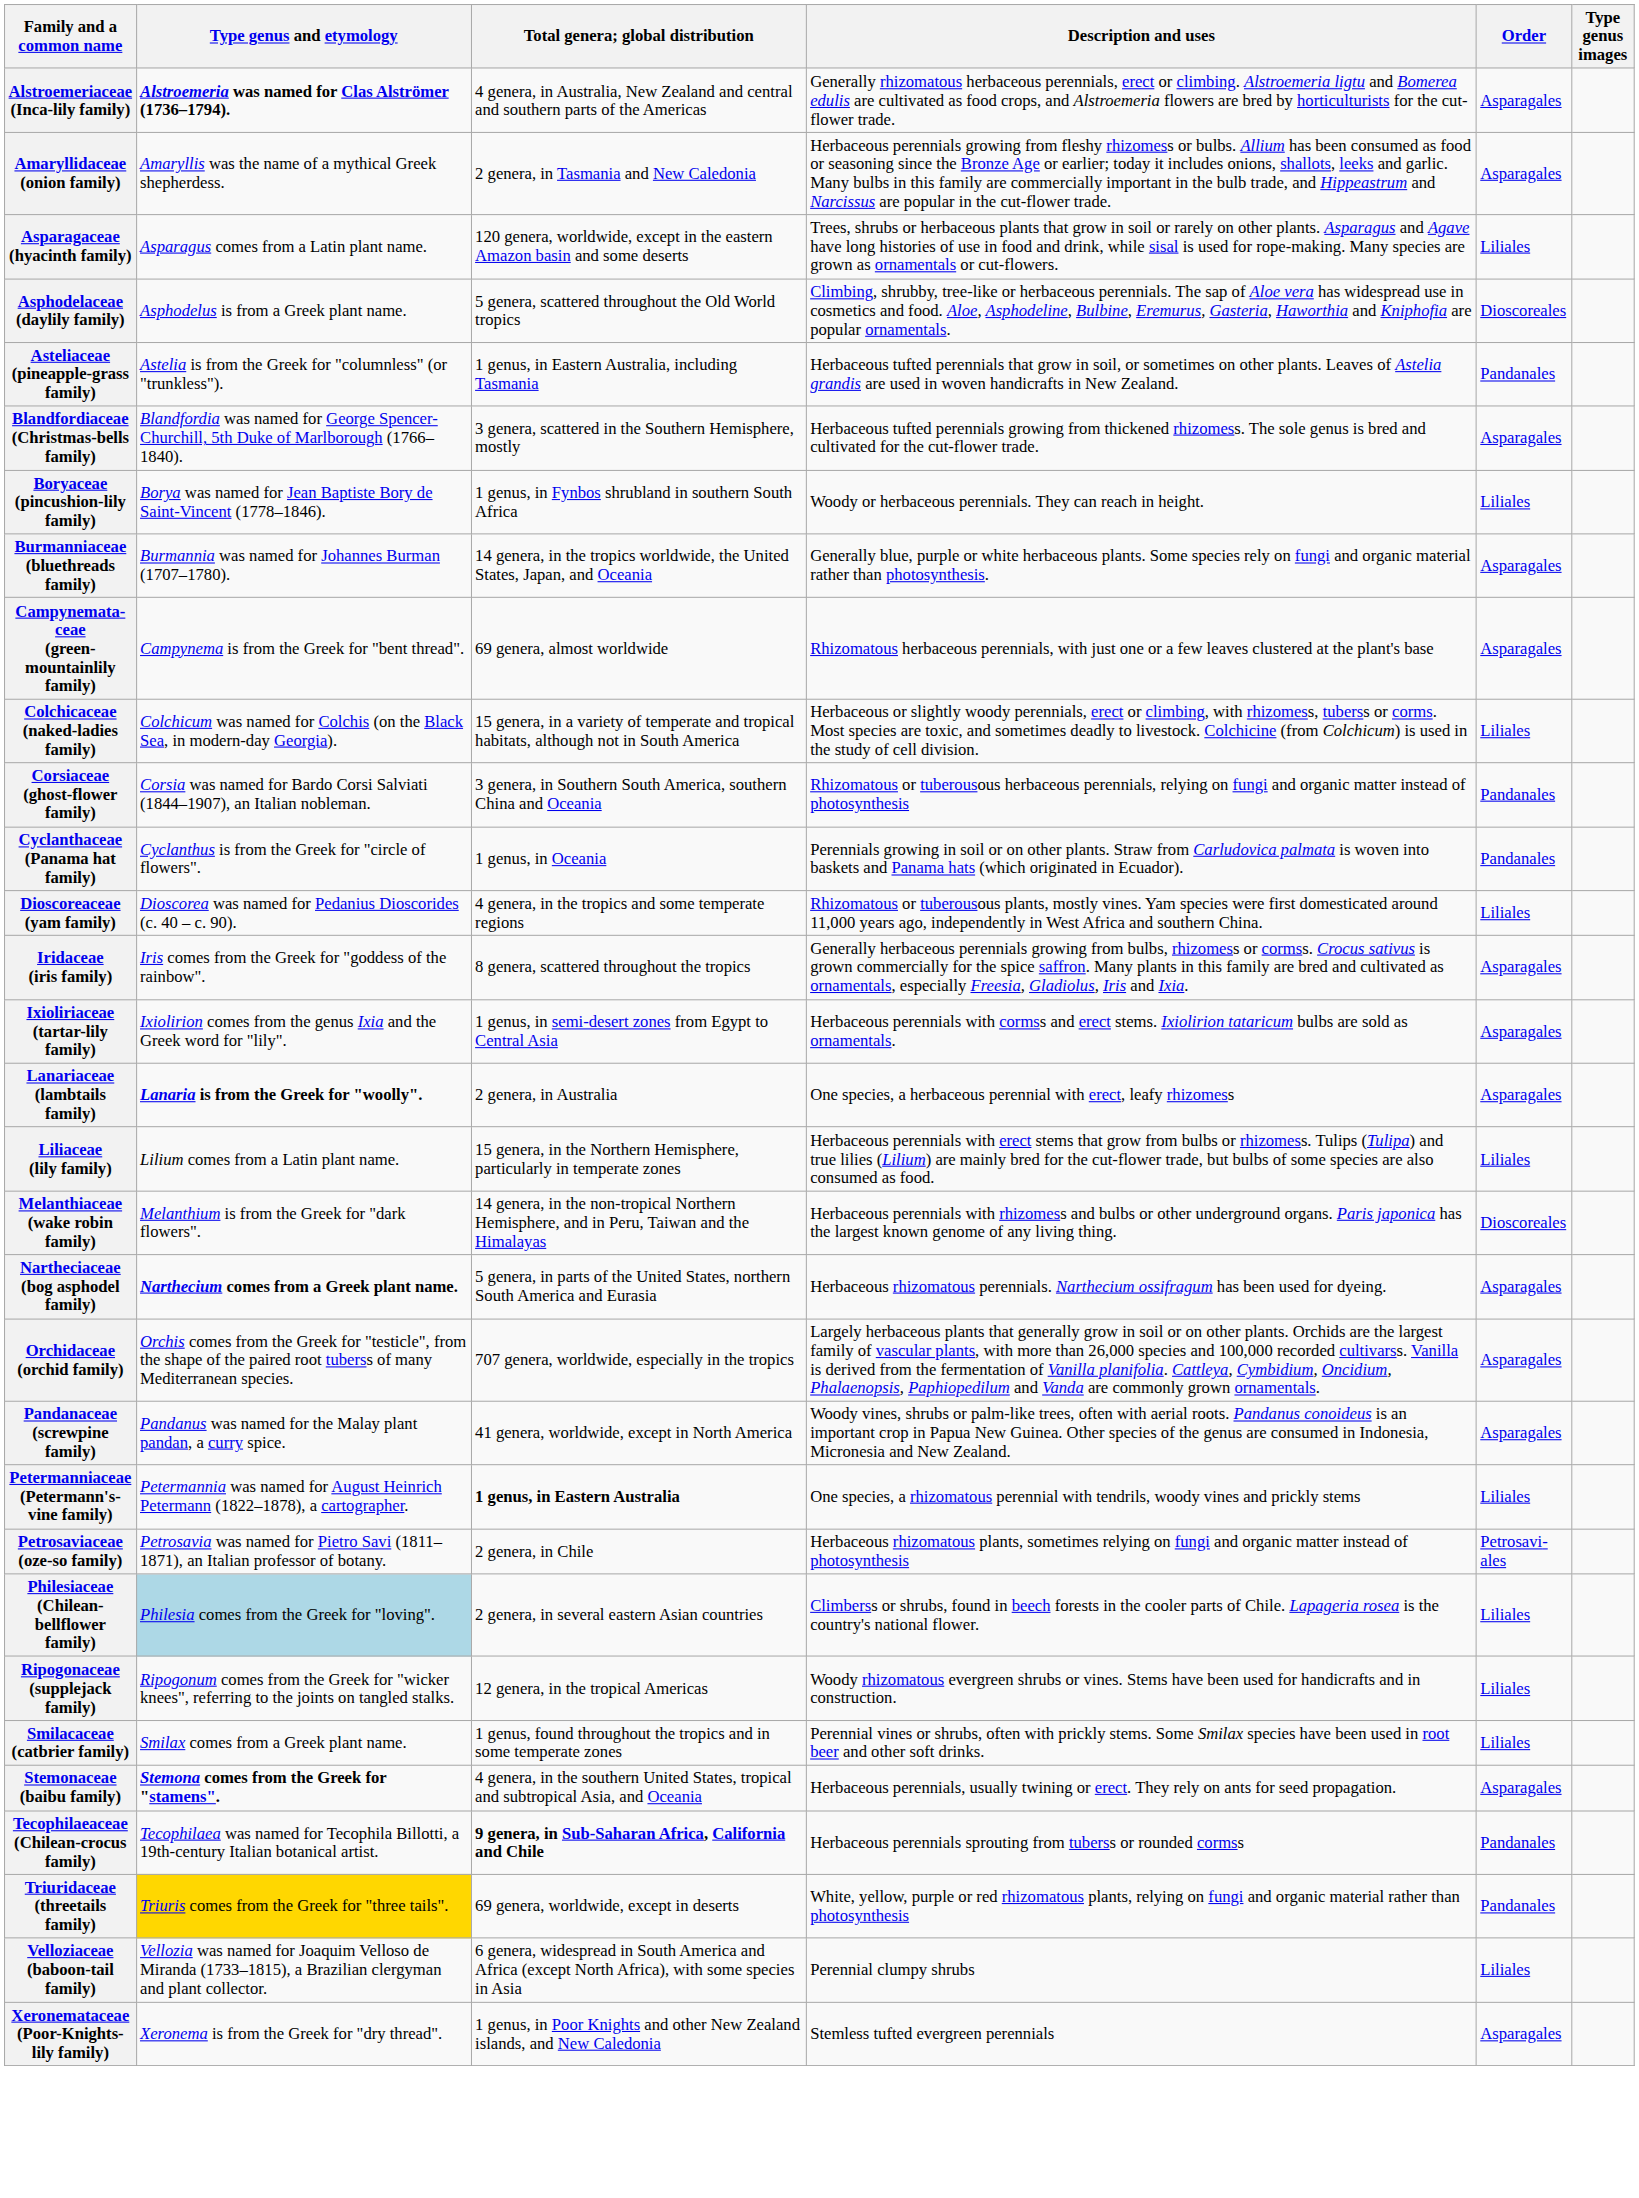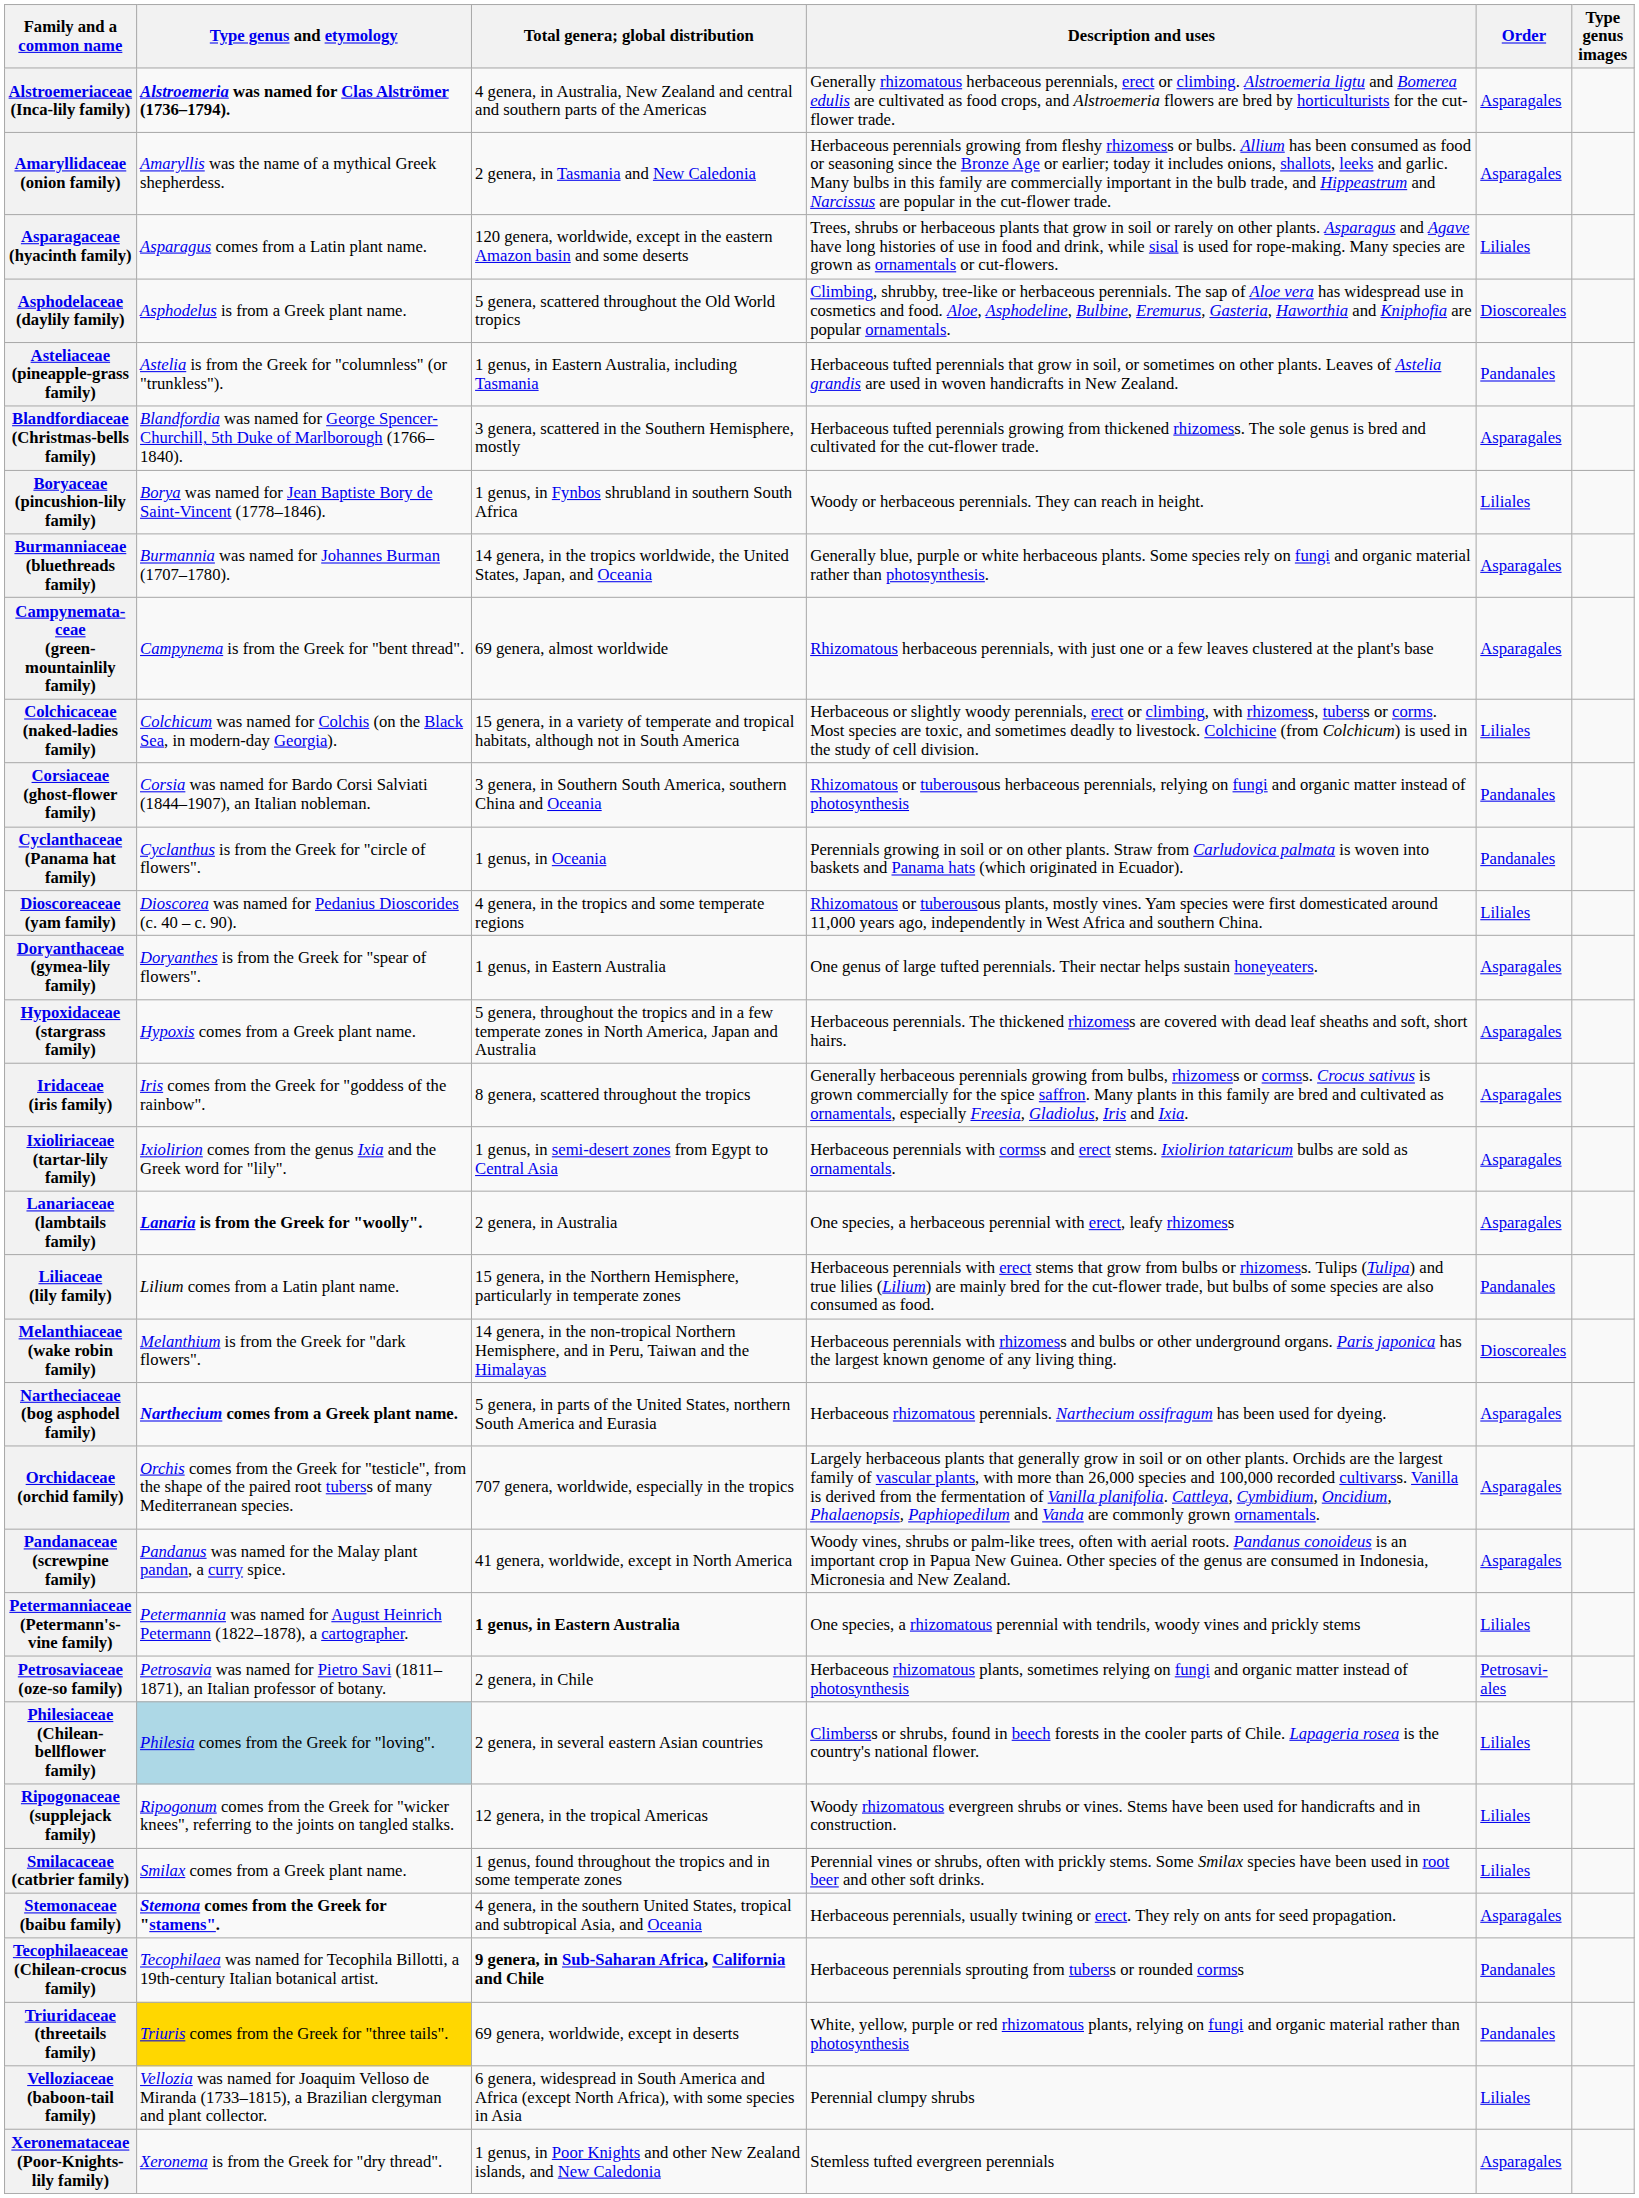+ row: (70, 967)
+ row: (70, 1031)
(1505, 1158) Liliales -> (1518, 1286) Pandanales
